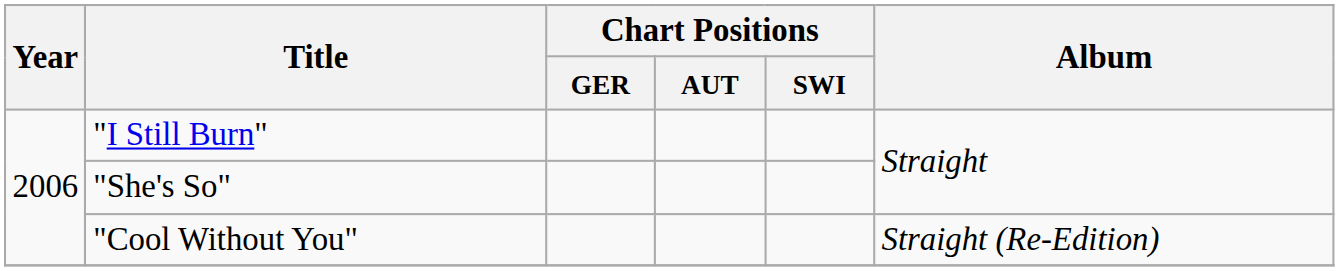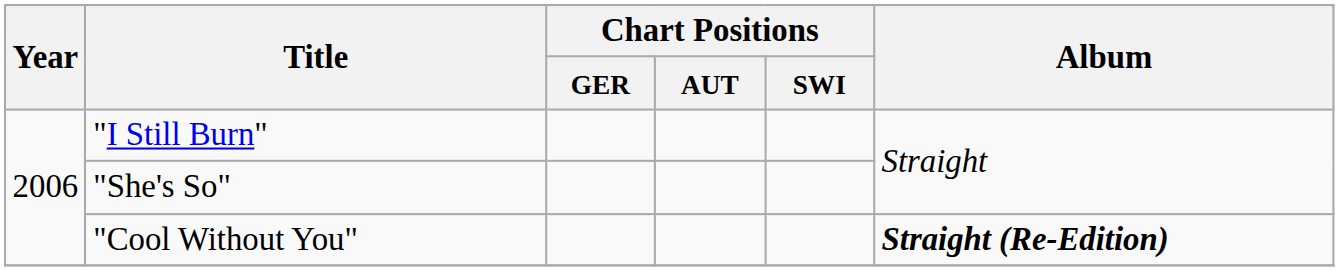(1020, 238) normal -> (1025, 238) bold
